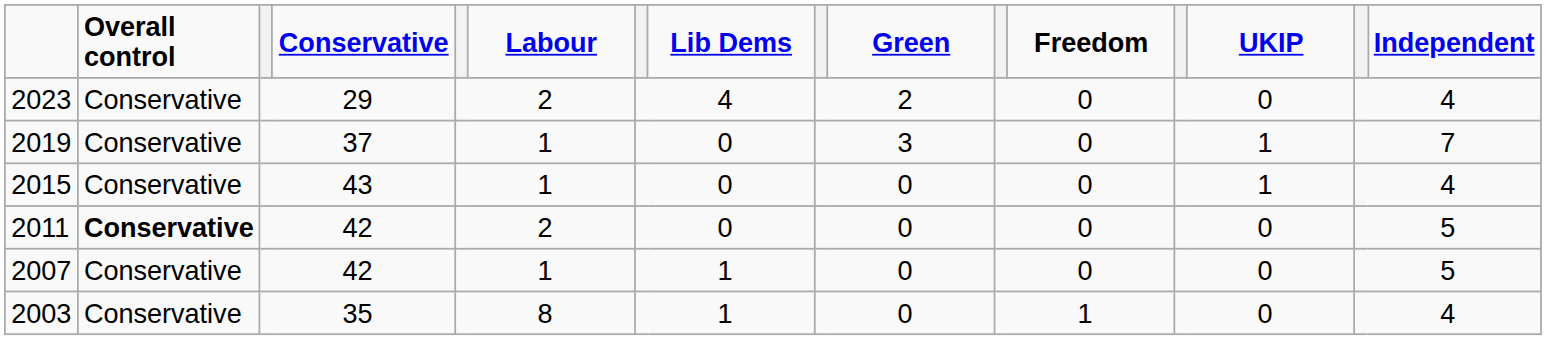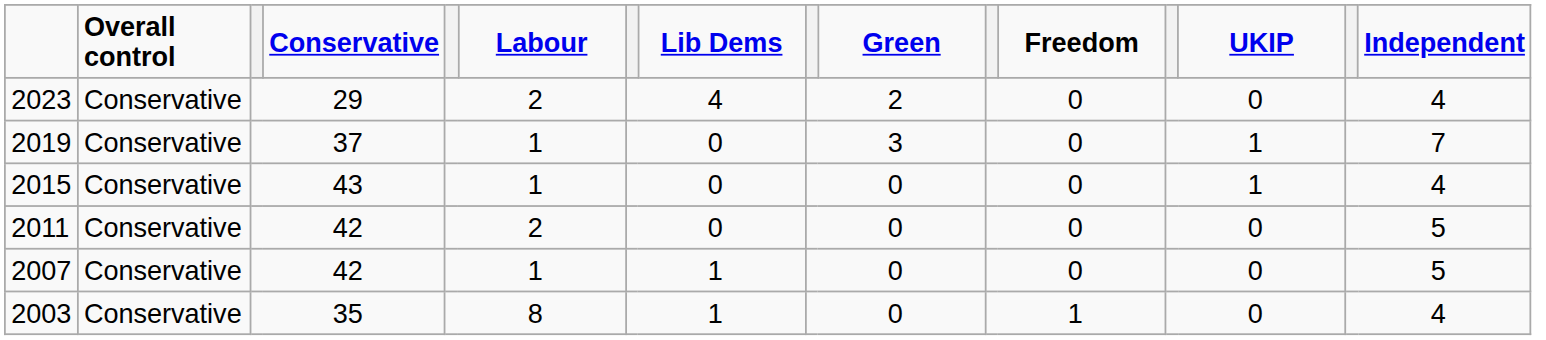(169, 228) bold -> (163, 228) normal
